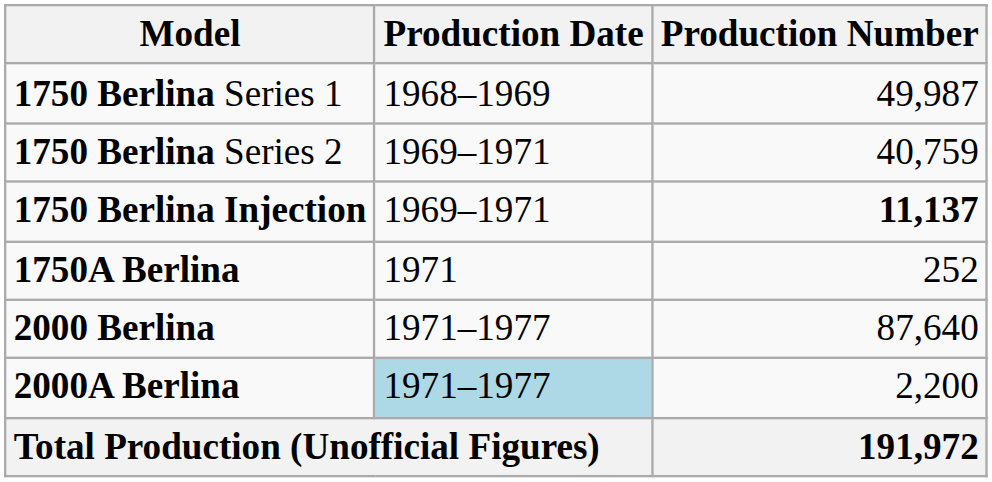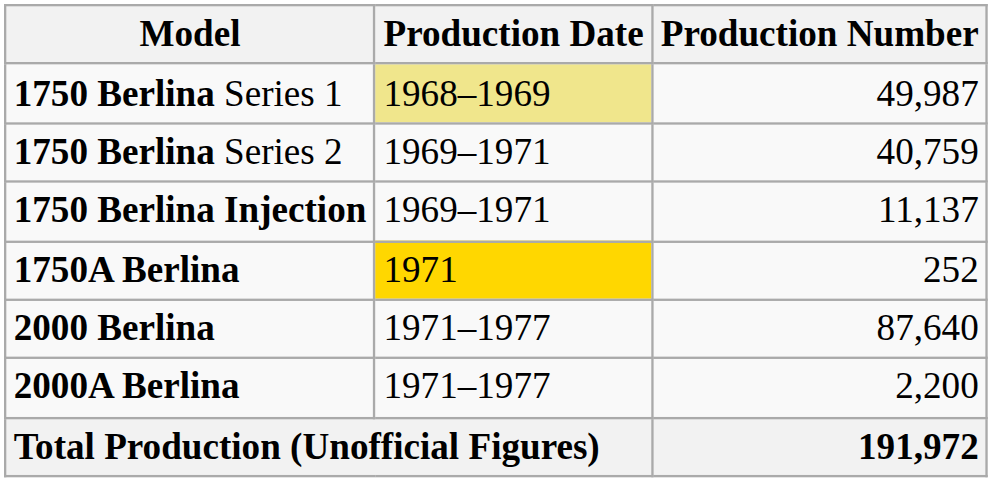(467, 92) no background -> (467, 92) khaki background
(929, 210) bold -> (928, 210) normal
(421, 269) no background -> (421, 269) gold background
(467, 387) lightblue background -> (467, 387) no background
